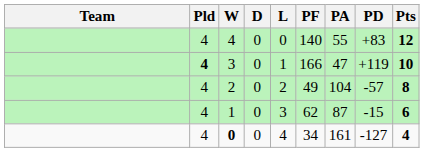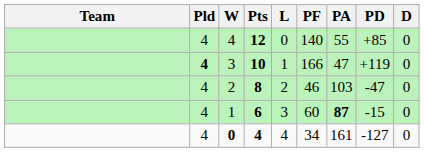columns swapped: (257, 16) <-> (406, 16)
(374, 40) +83 -> (375, 40) +85
(311, 87) 49 -> (312, 87) 46
(340, 87) 104 -> (341, 87) 103
(374, 87) -57 -> (375, 87) -47
(311, 111) 62 -> (312, 111) 60
(340, 111) normal -> (341, 111) bold
